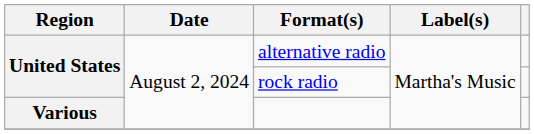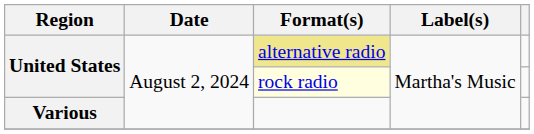(322, 50) no background -> (322, 50) khaki background
(298, 81) no background -> (298, 81) lightyellow background
